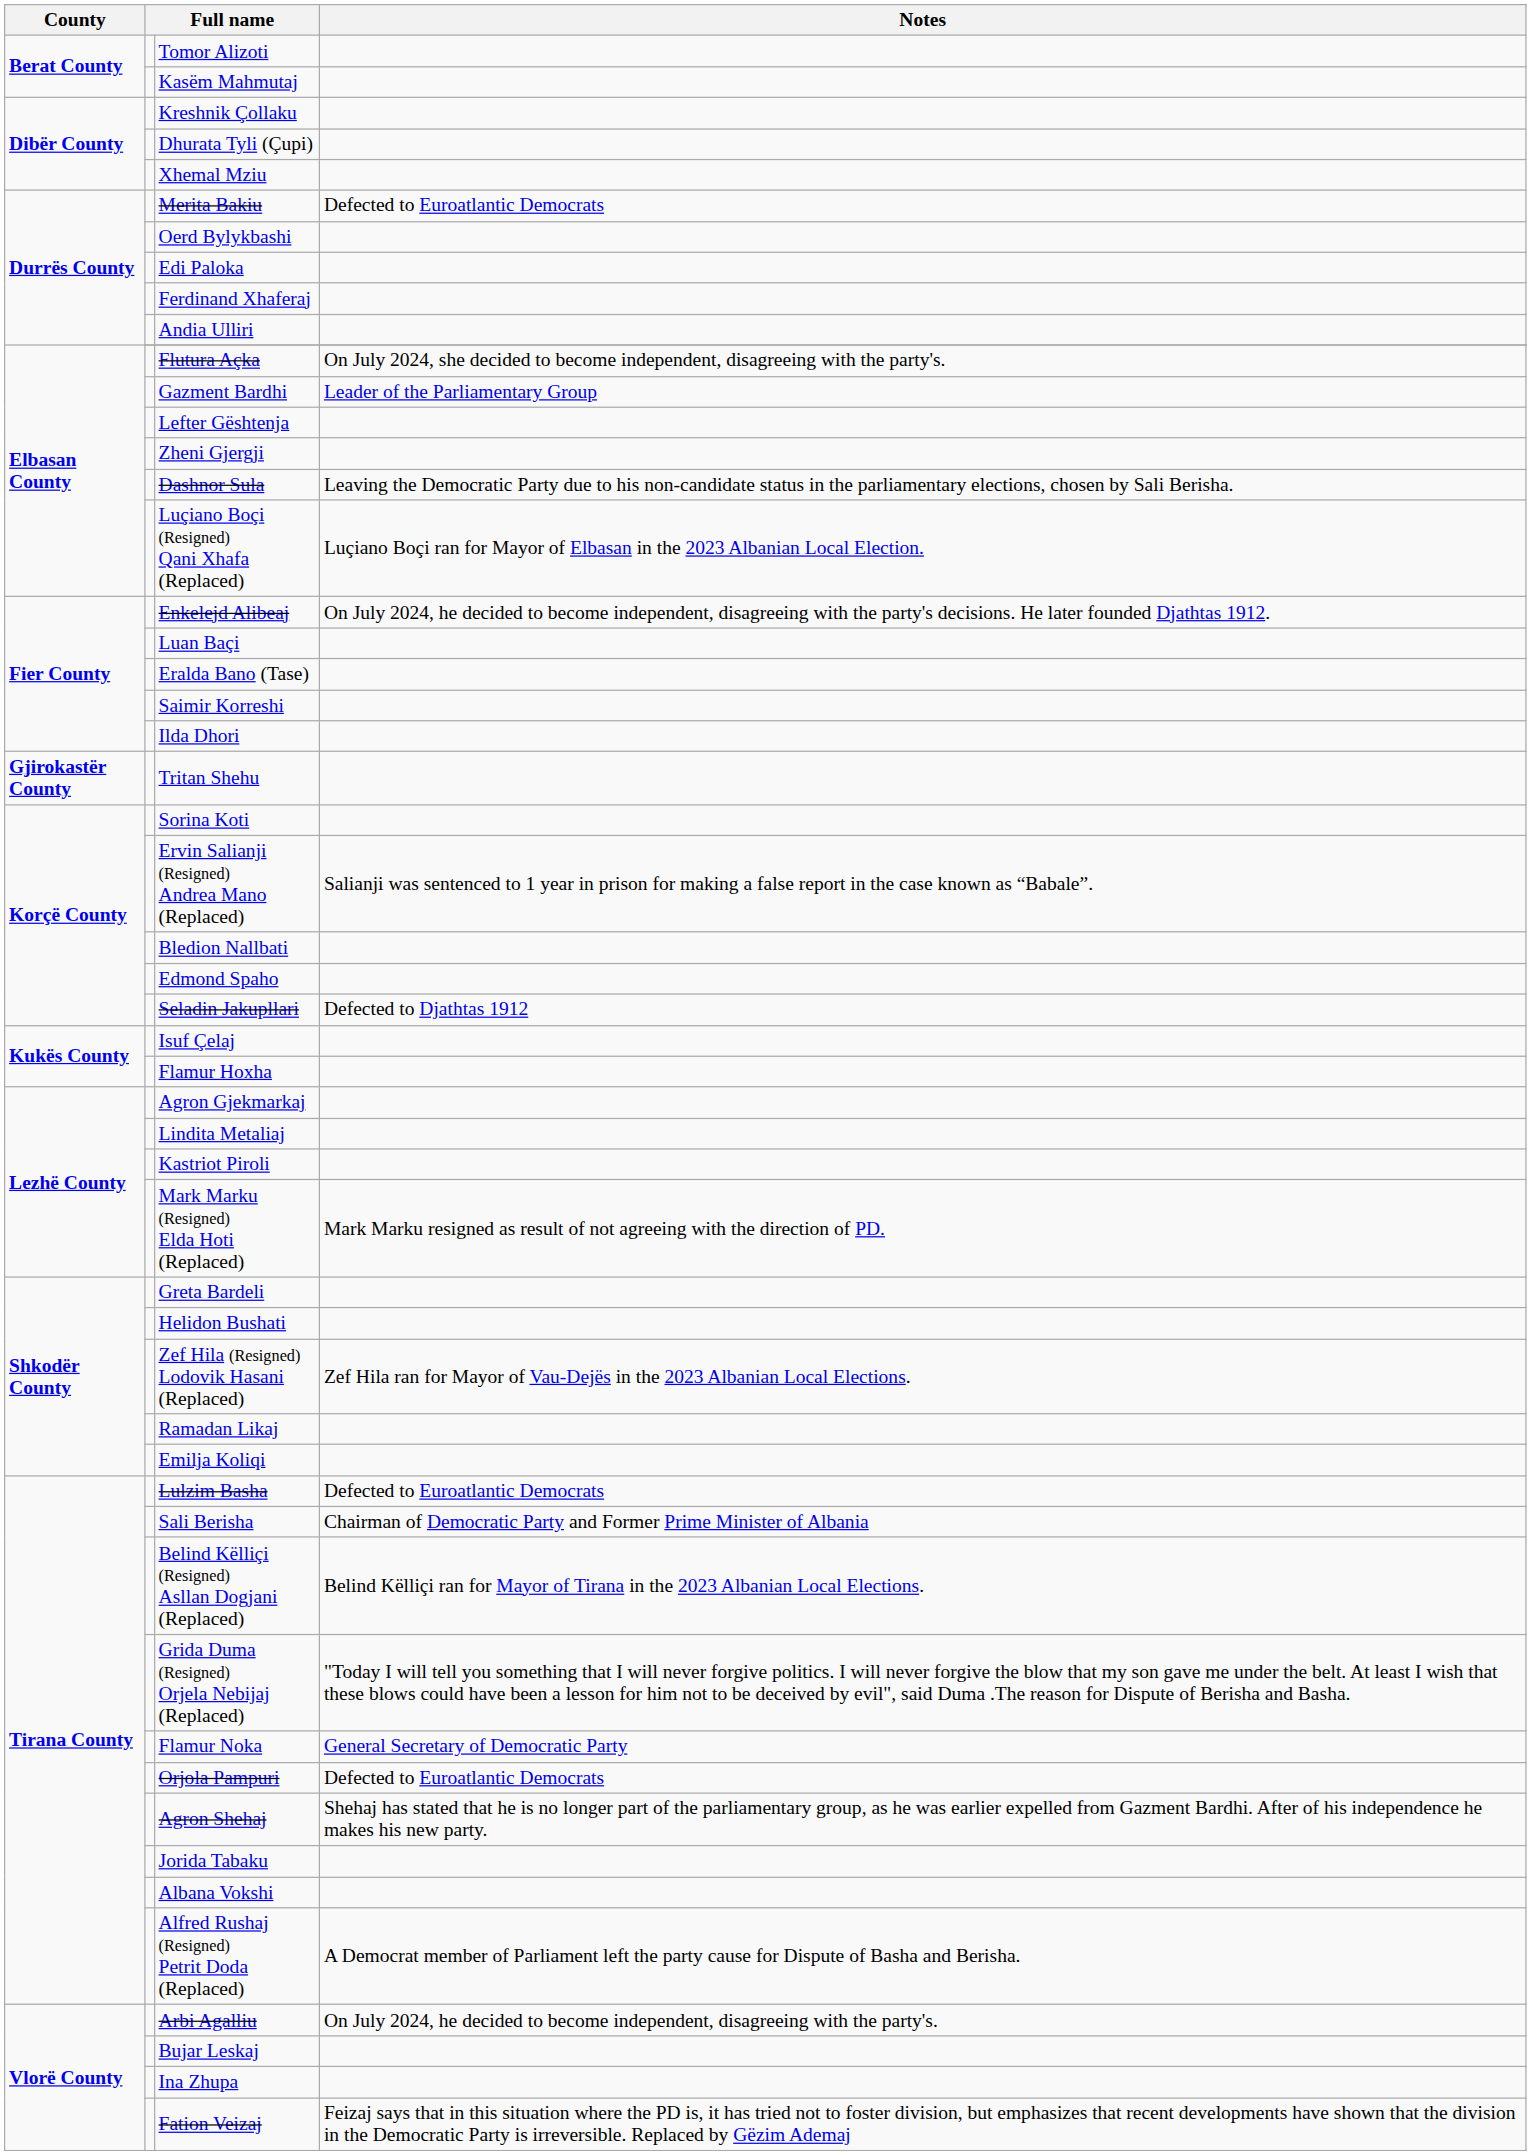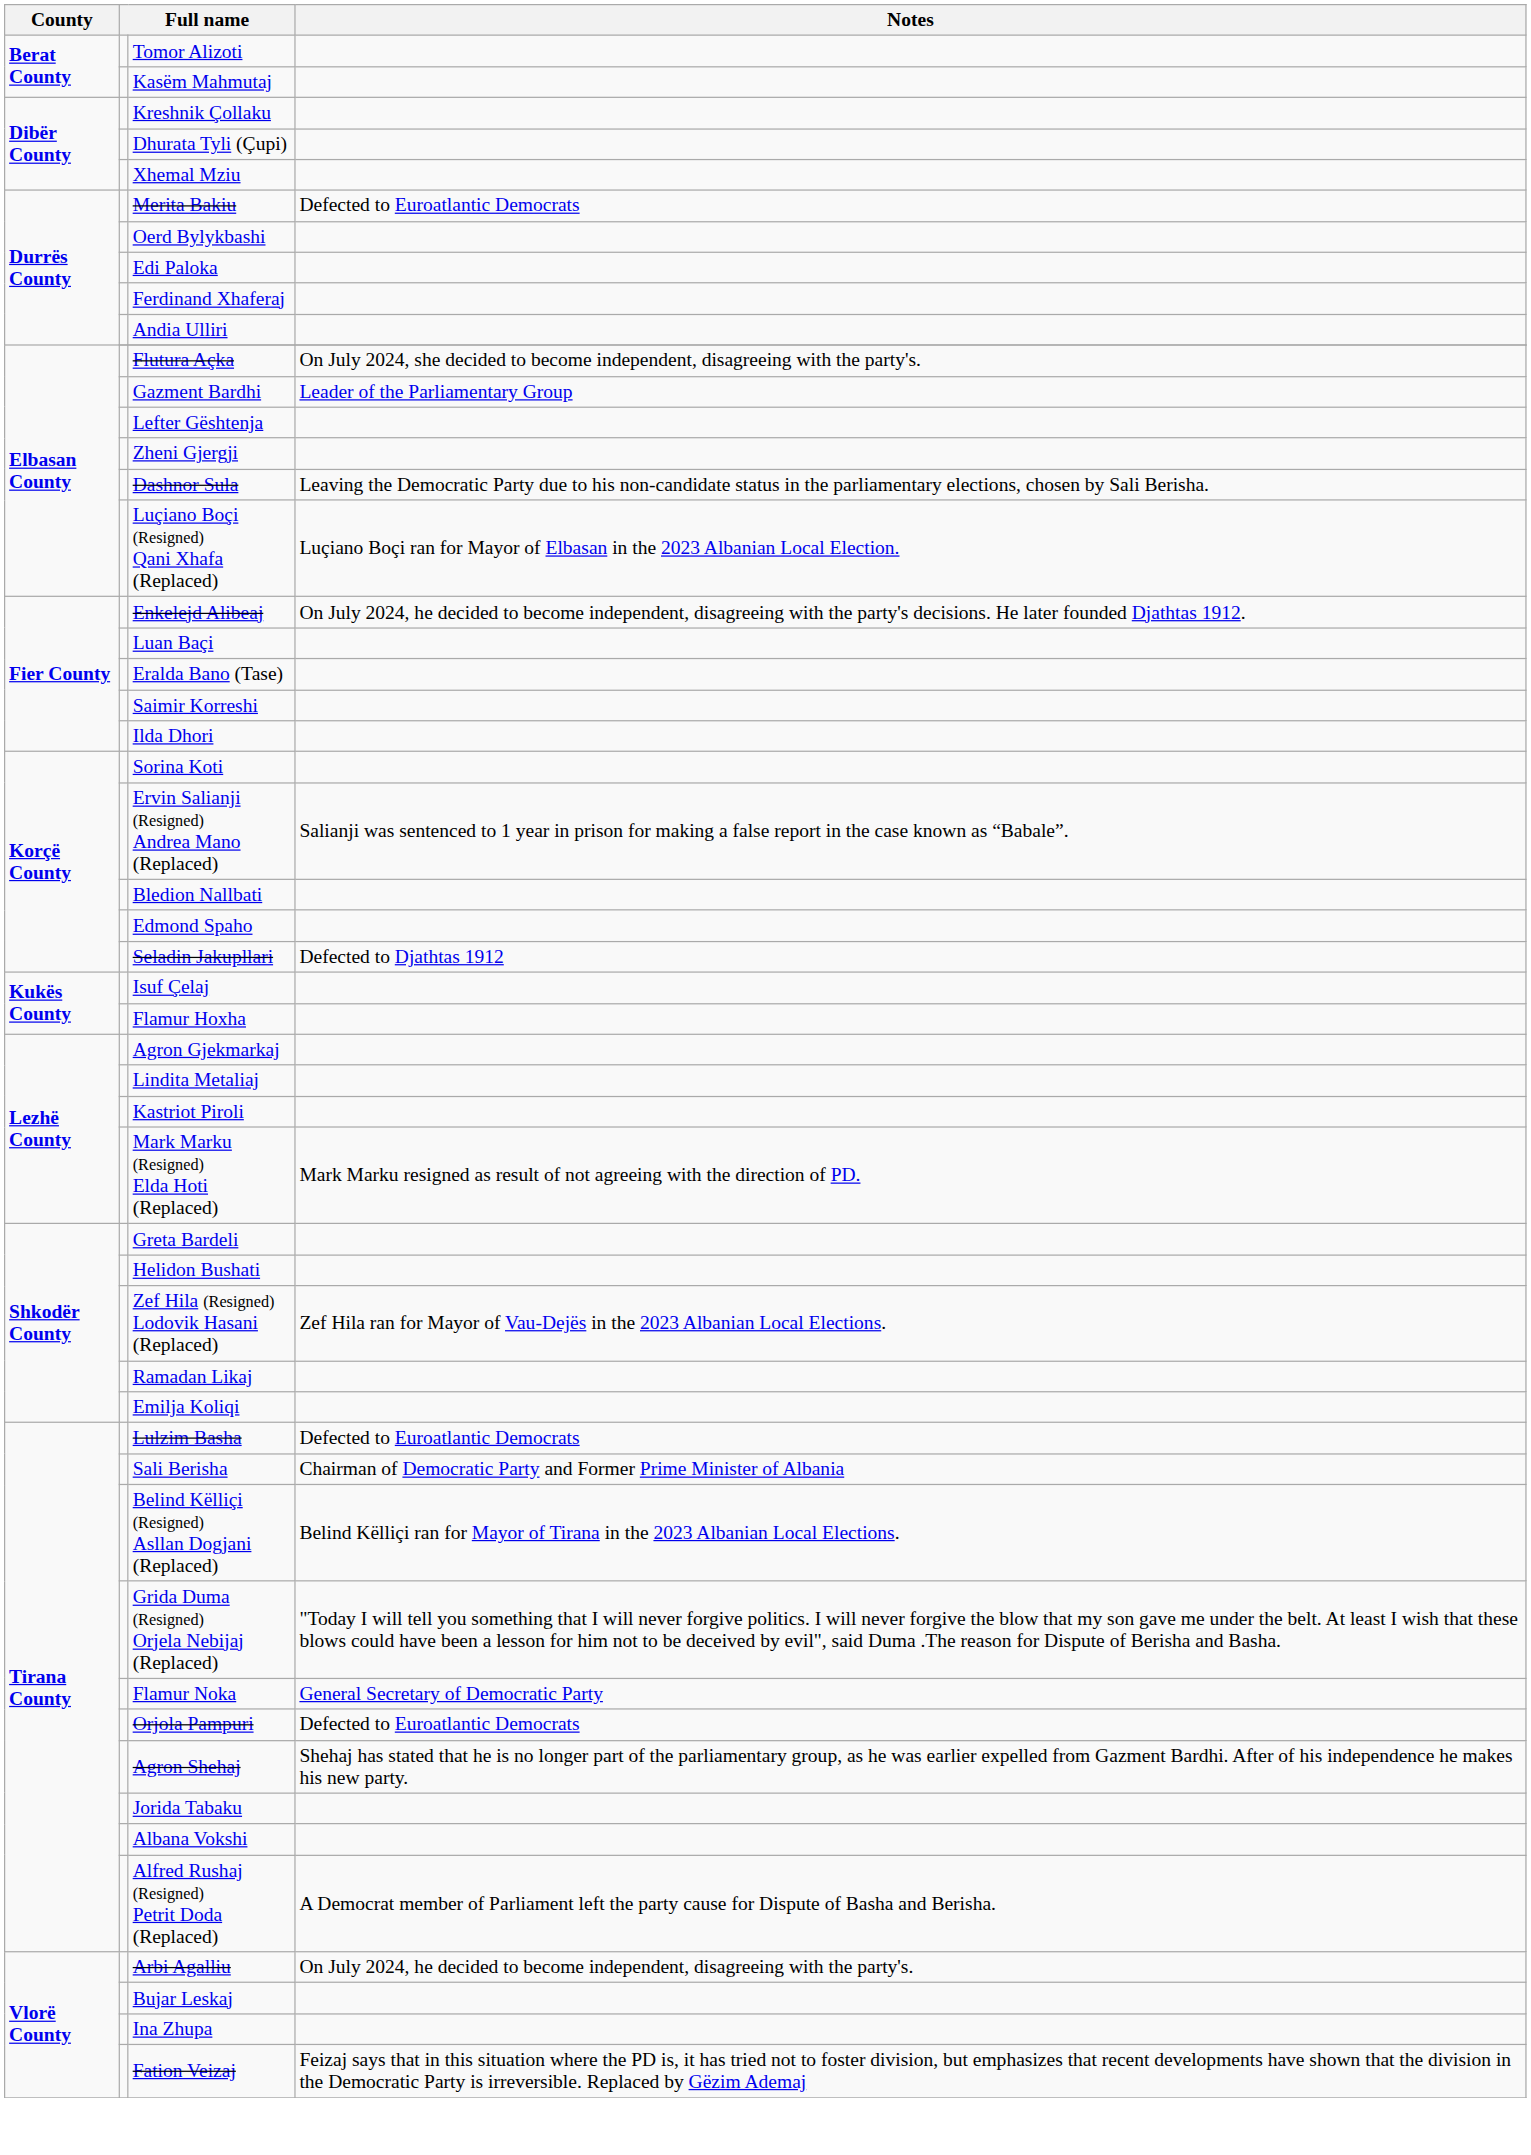- row: (209, 777)
